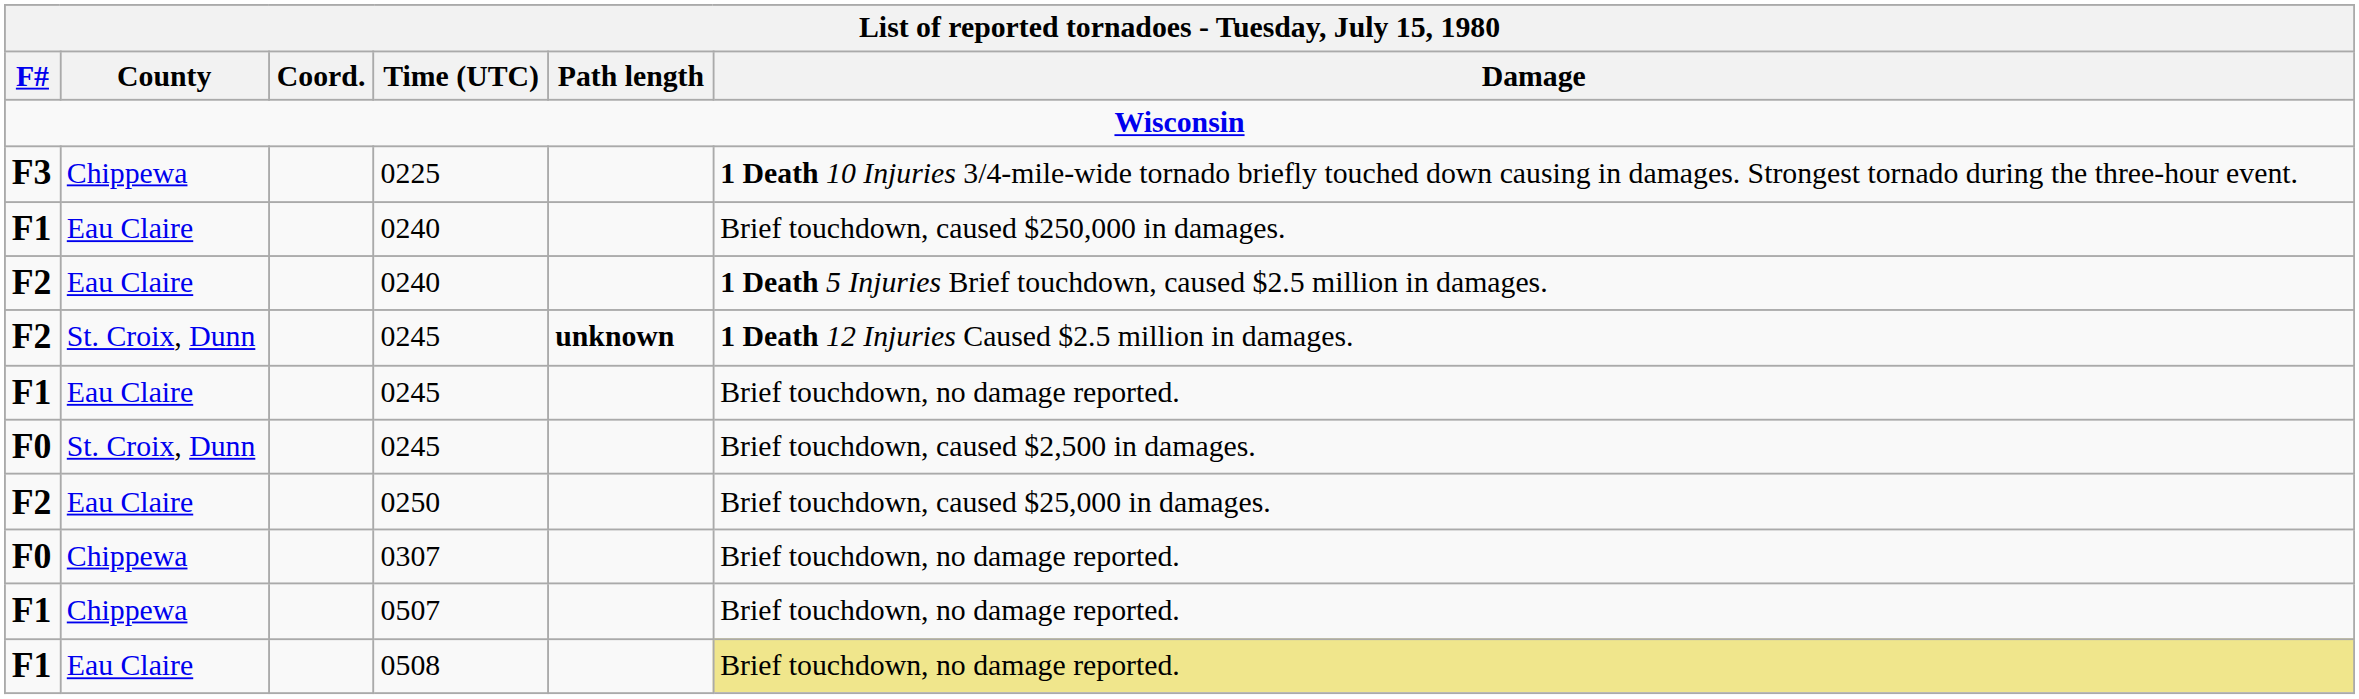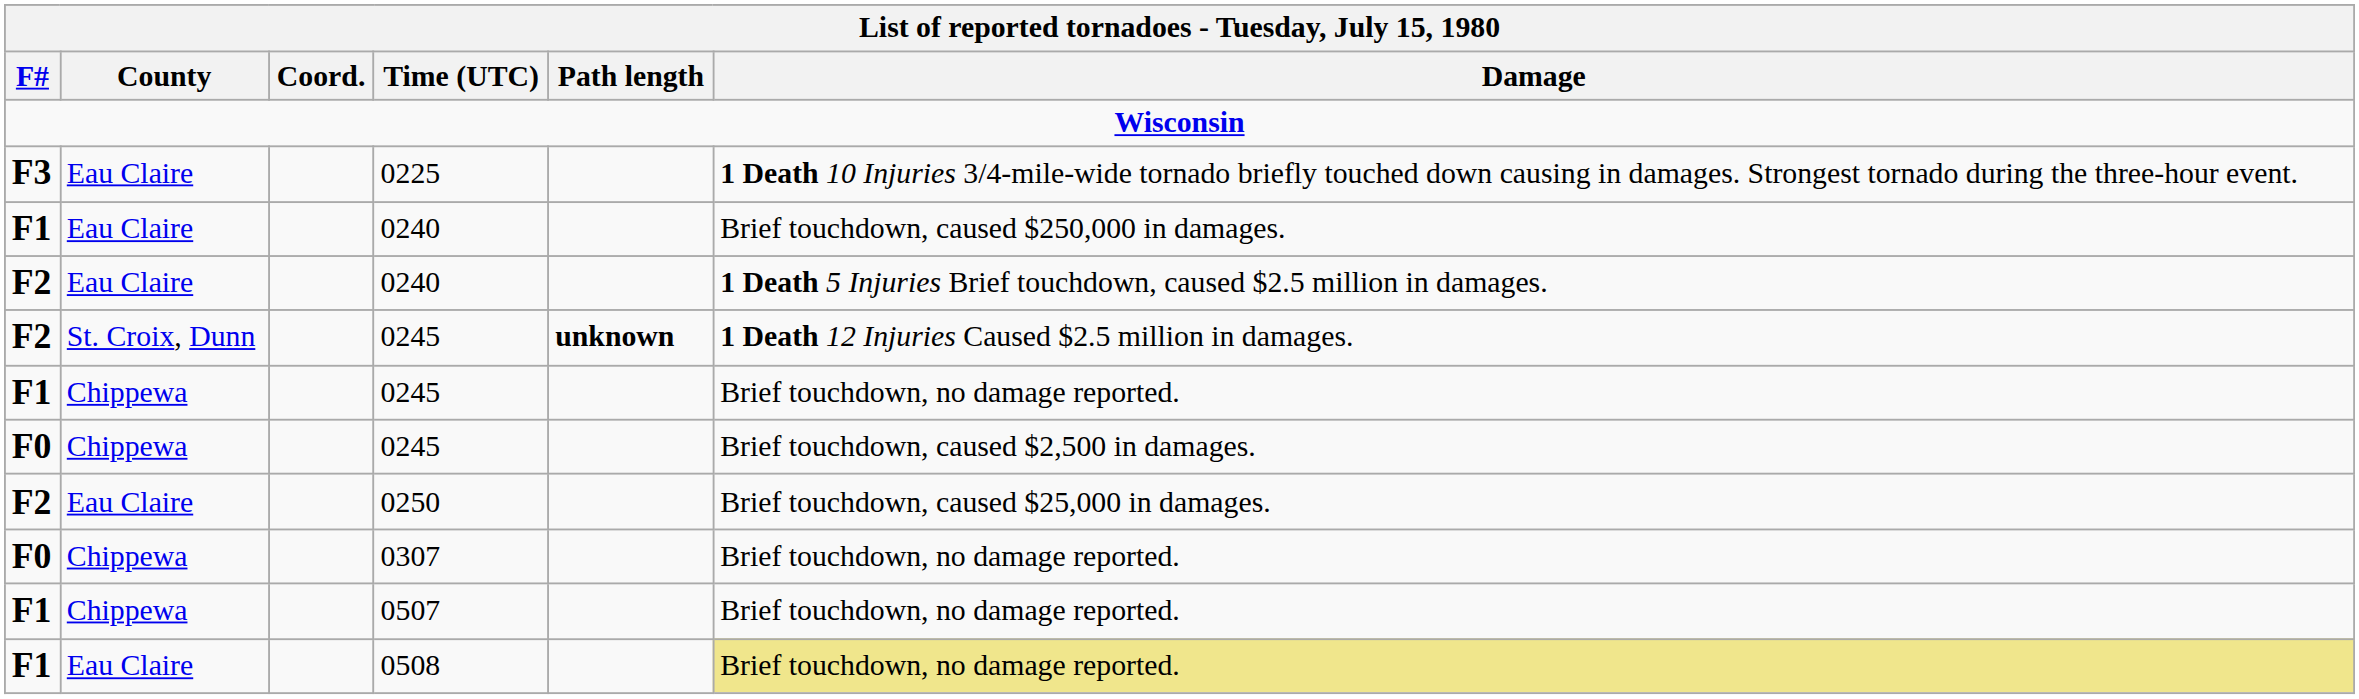(127, 173) Chippewa -> (130, 173) Eau Claire
(130, 391) Eau Claire -> (127, 391) Chippewa
(161, 446) St. Croix, Dunn -> (127, 446) Chippewa
